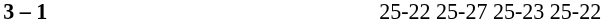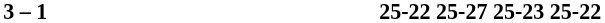(490, 11) normal -> (490, 11) bold
